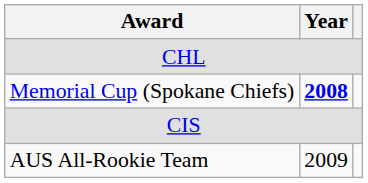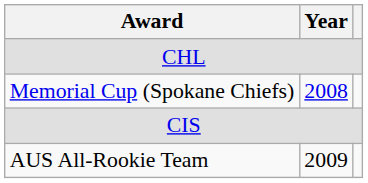(326, 90) bold -> (326, 90) normal
